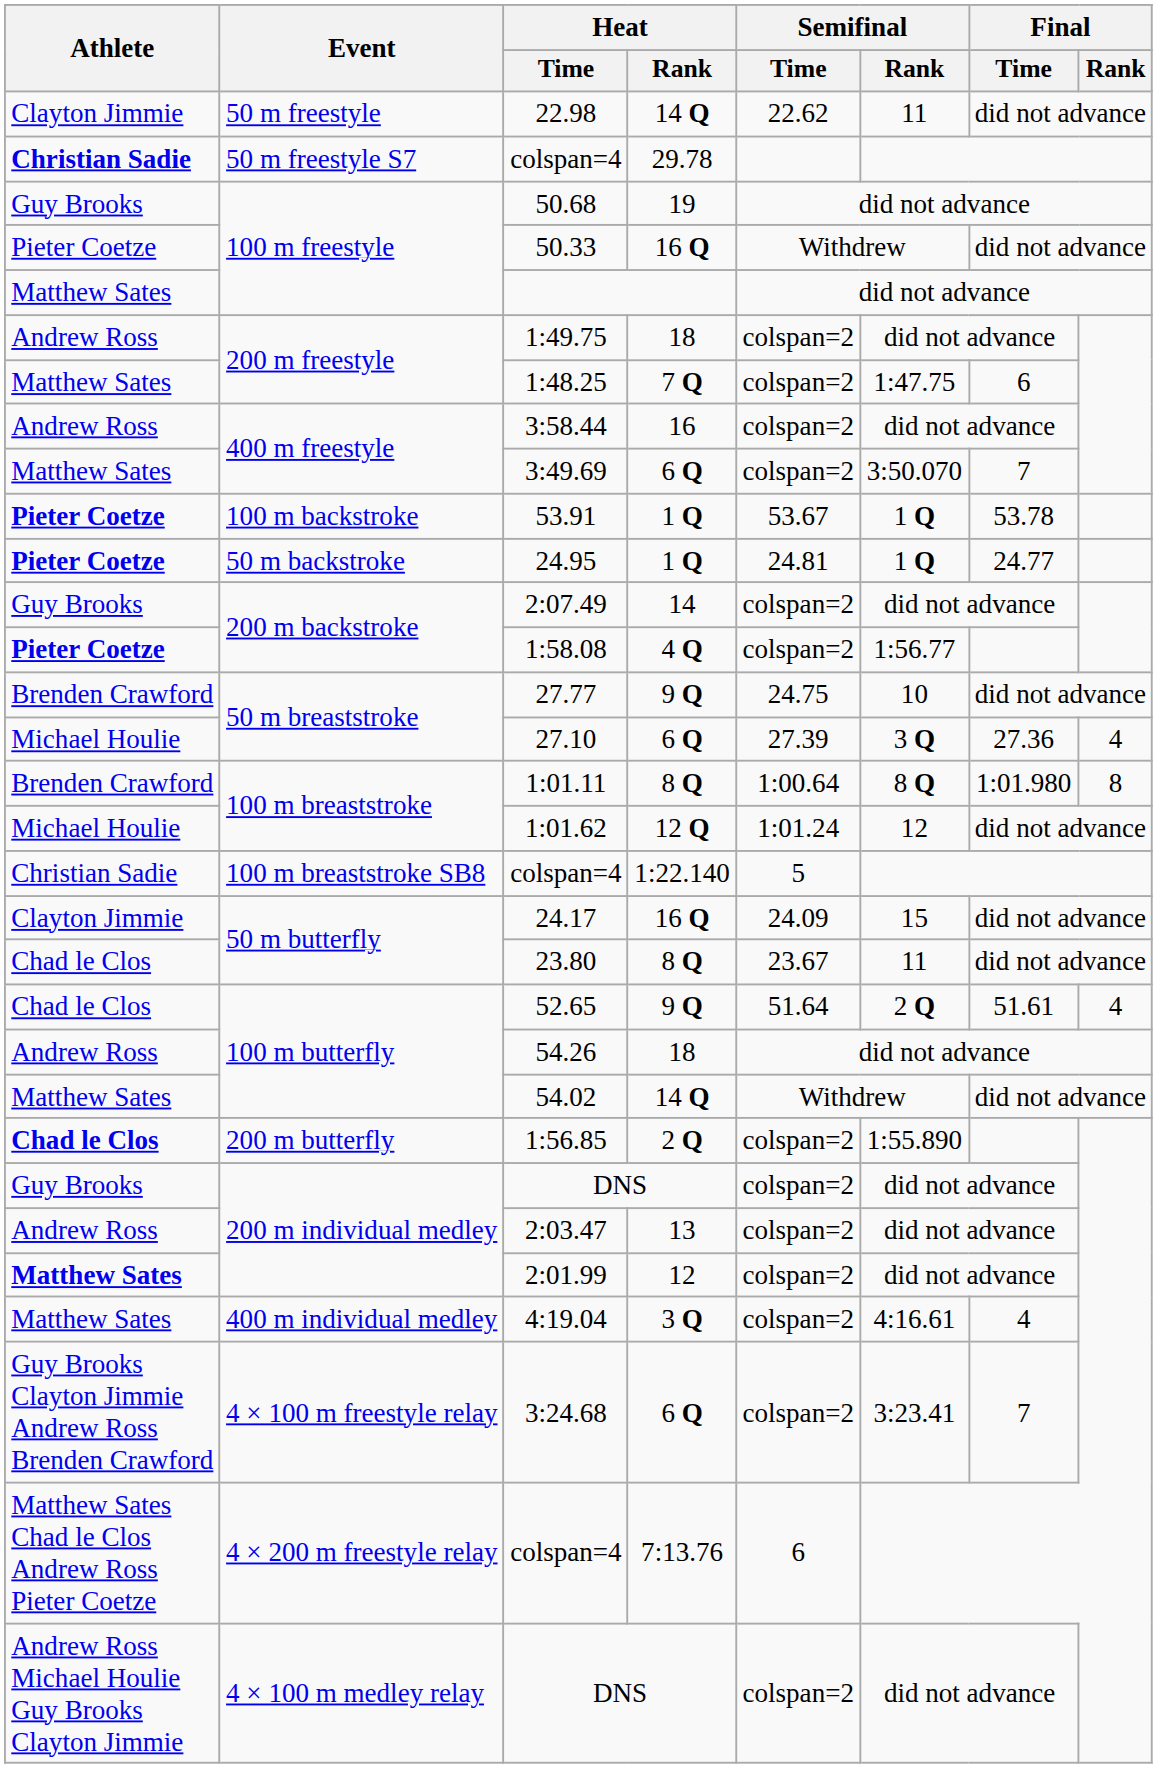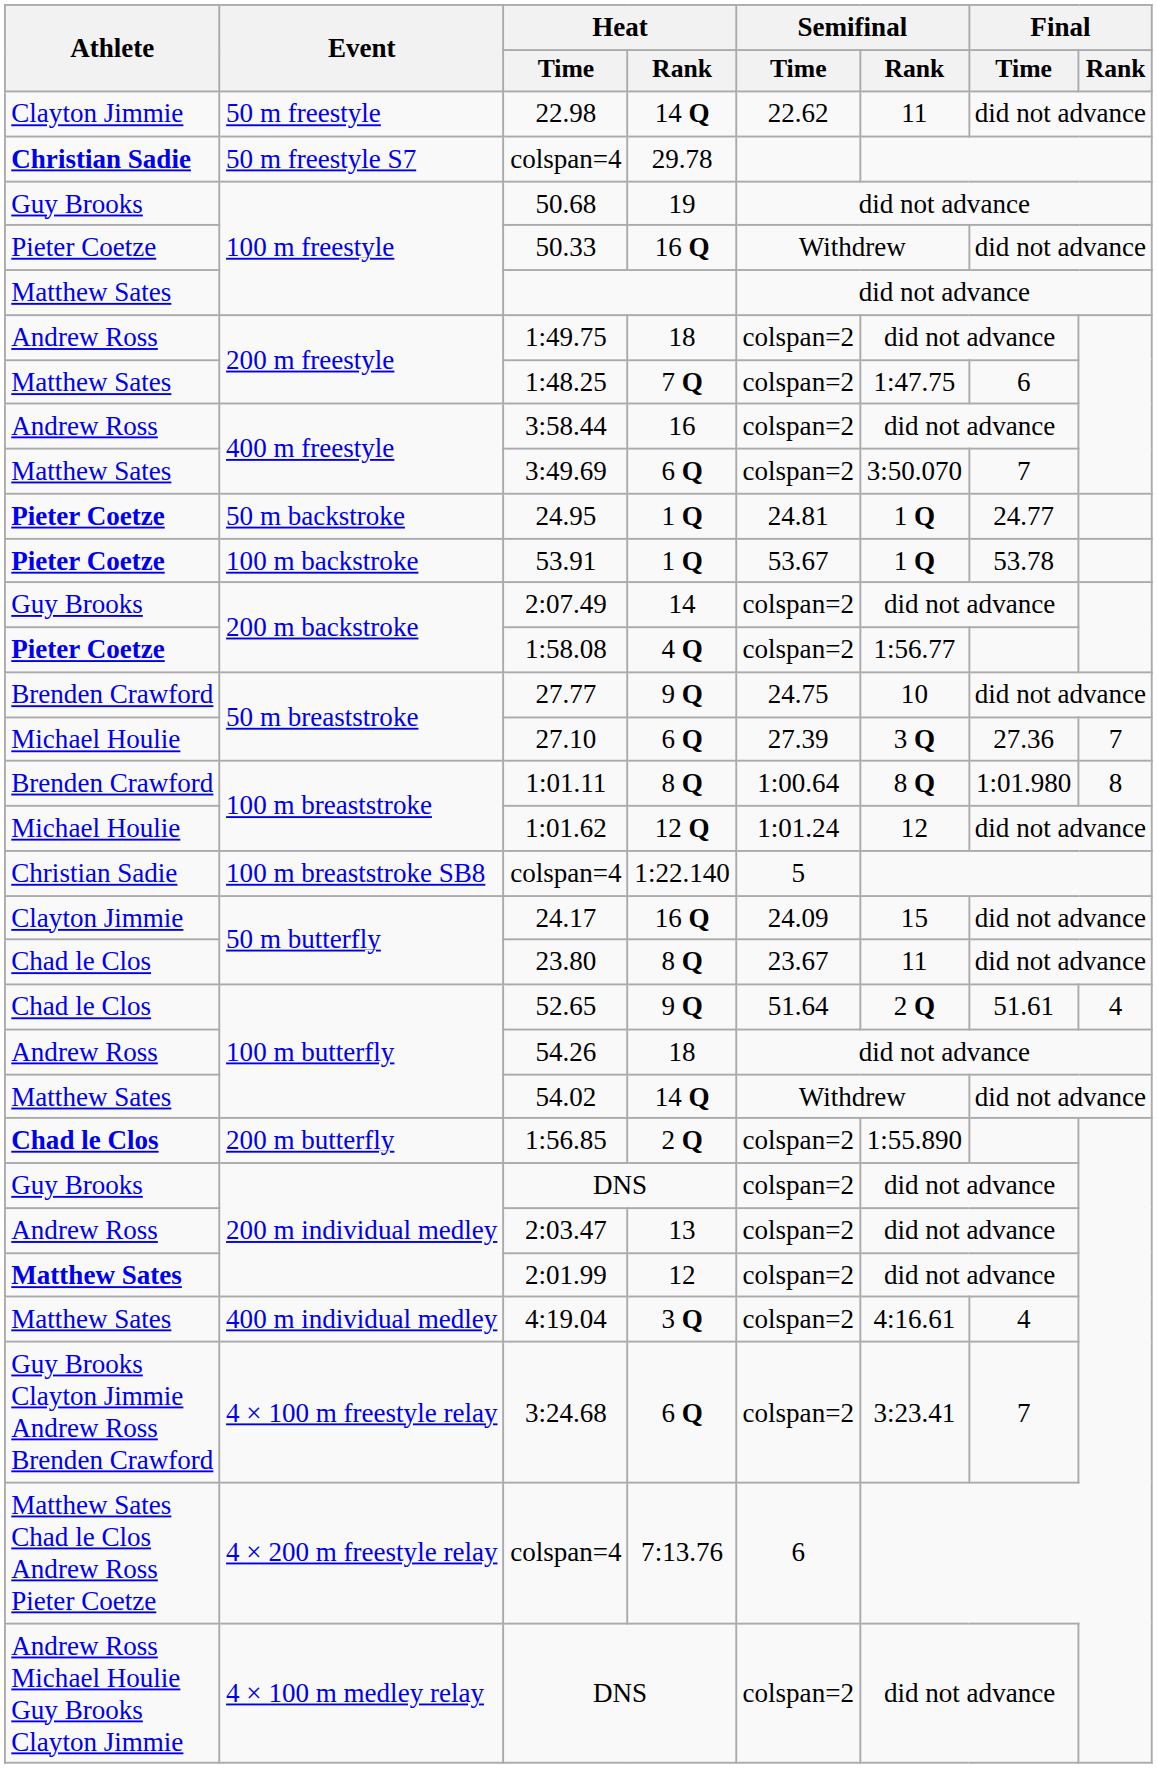rows swapped: (315, 560) <-> (322, 515)
(1116, 739) 4 -> (1116, 739) 7
